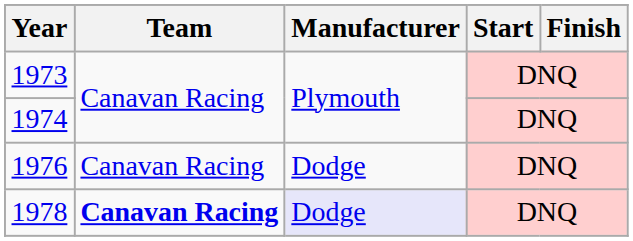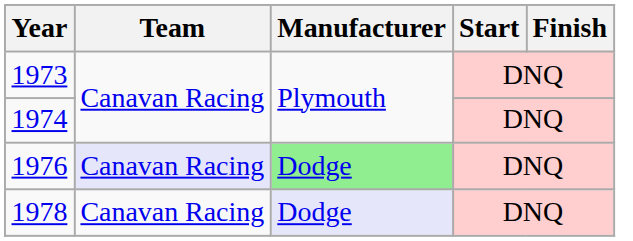(172, 166) no background -> (172, 166) lavender background
(329, 166) no background -> (315, 166) lightgreen background
(179, 212) bold -> (172, 212) normal
